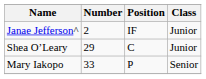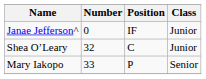(86, 30) 2 -> (86, 30) 0
(89, 47) 29 -> (89, 47) 32
